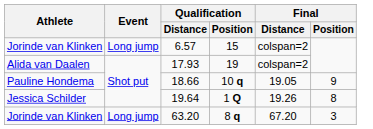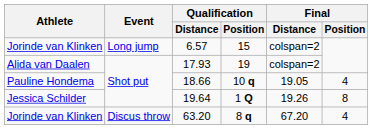(333, 82) 9 -> (345, 82) 4
(133, 116) Long jump -> (139, 116) Discus throw
(333, 116) 3 -> (345, 116) 4
